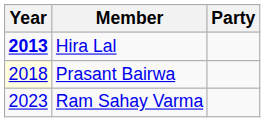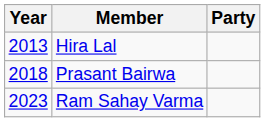(28, 46) bold -> (28, 46) normal
(28, 74) lightyellow background -> (28, 74) no background
